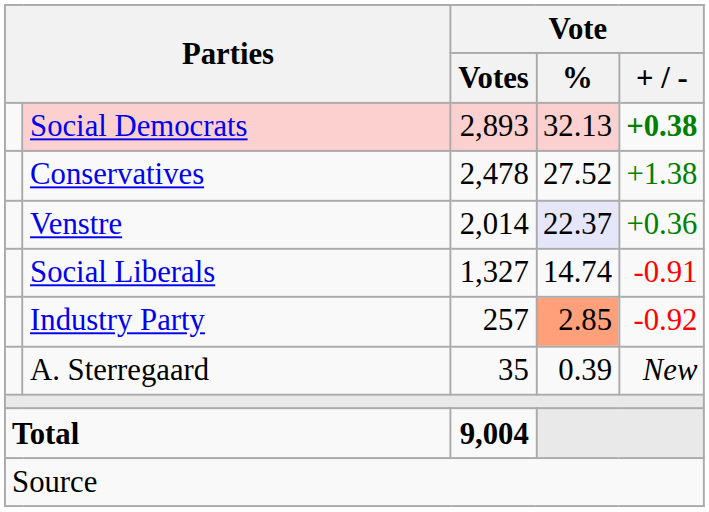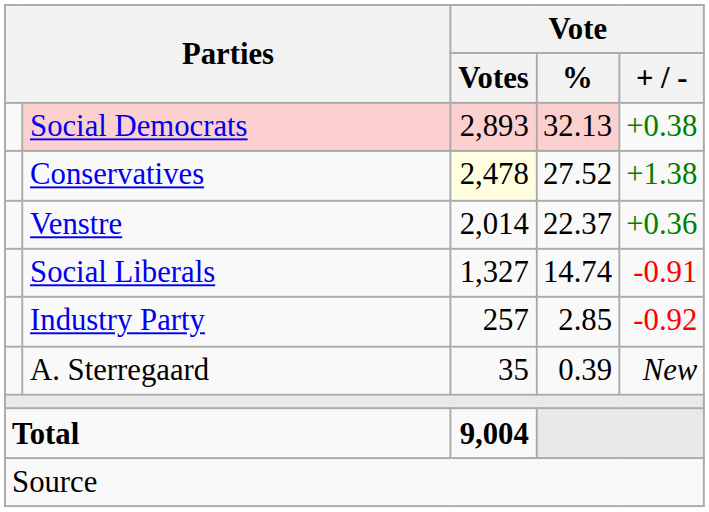(662, 126) bold -> (662, 126) normal
(494, 175) no background -> (494, 175) lightyellow background
(577, 223) lavender background -> (577, 223) no background
(585, 321) lightsalmon background -> (585, 321) no background
